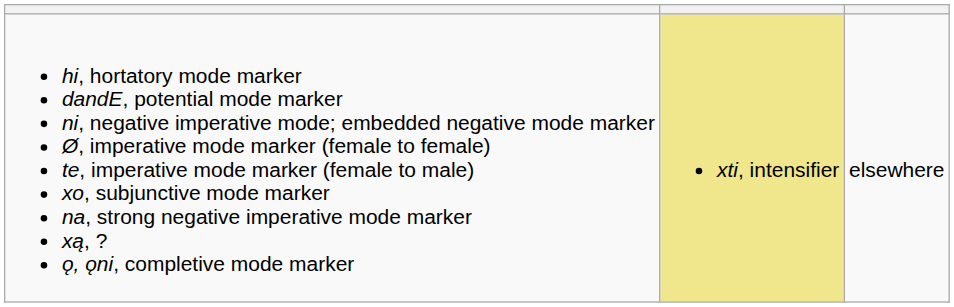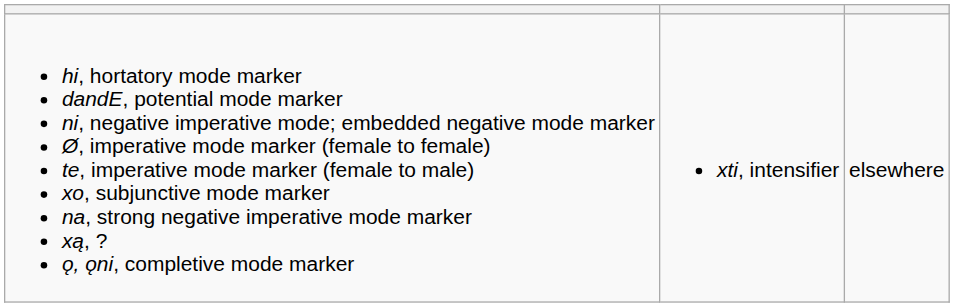(752, 170) khaki background -> (752, 170) no background
